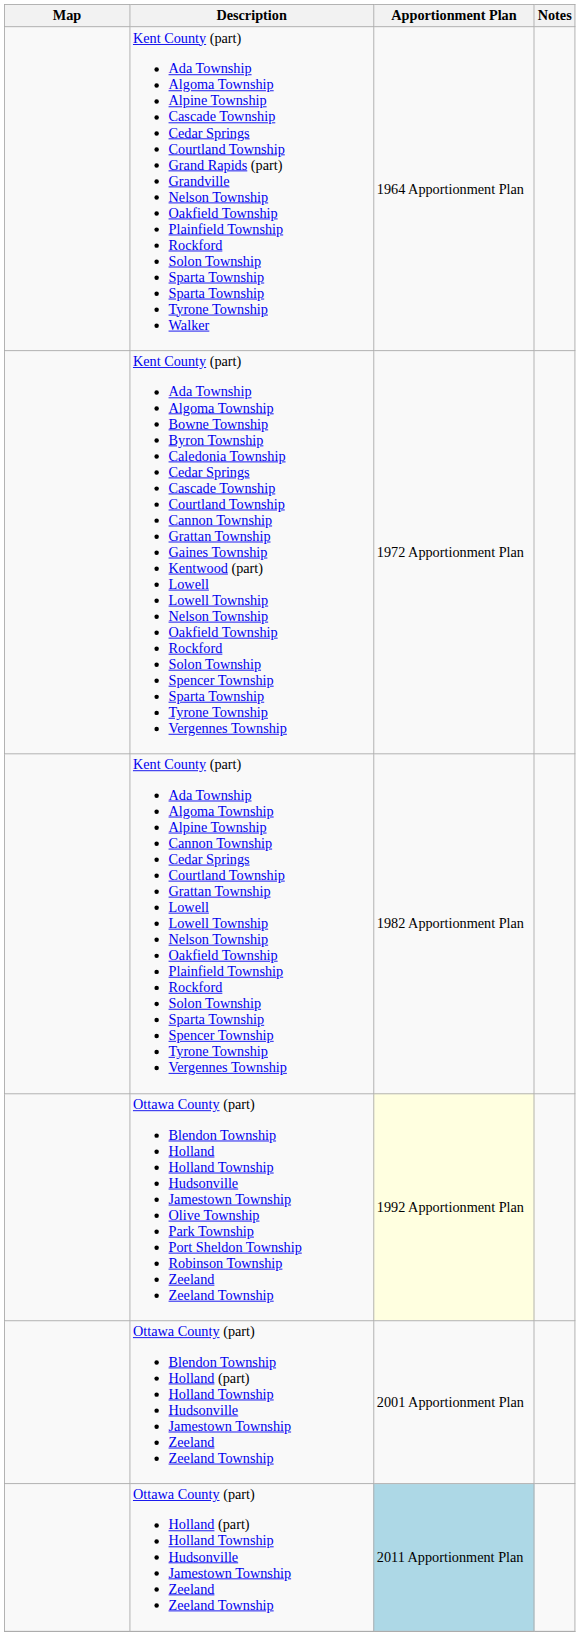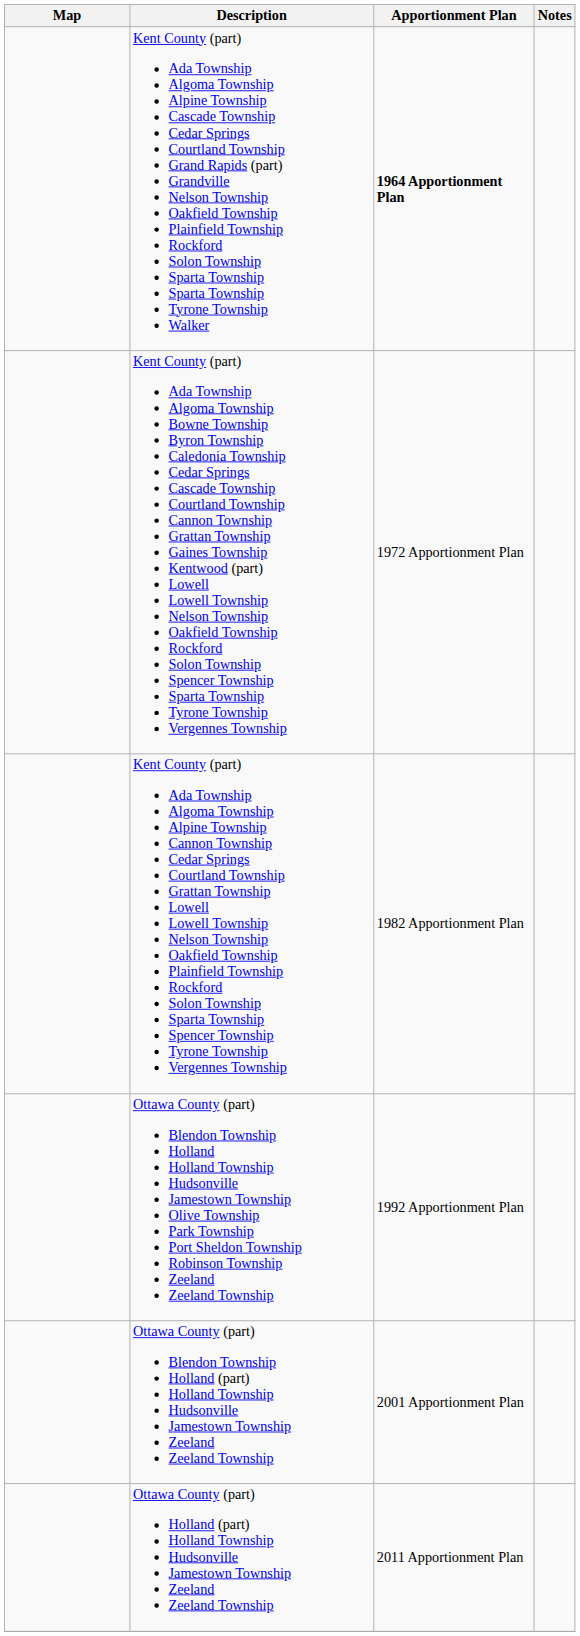(450, 188) normal -> (440, 188) bold
(450, 1207) lightyellow background -> (450, 1207) no background
(450, 1557) lightblue background -> (450, 1557) no background
